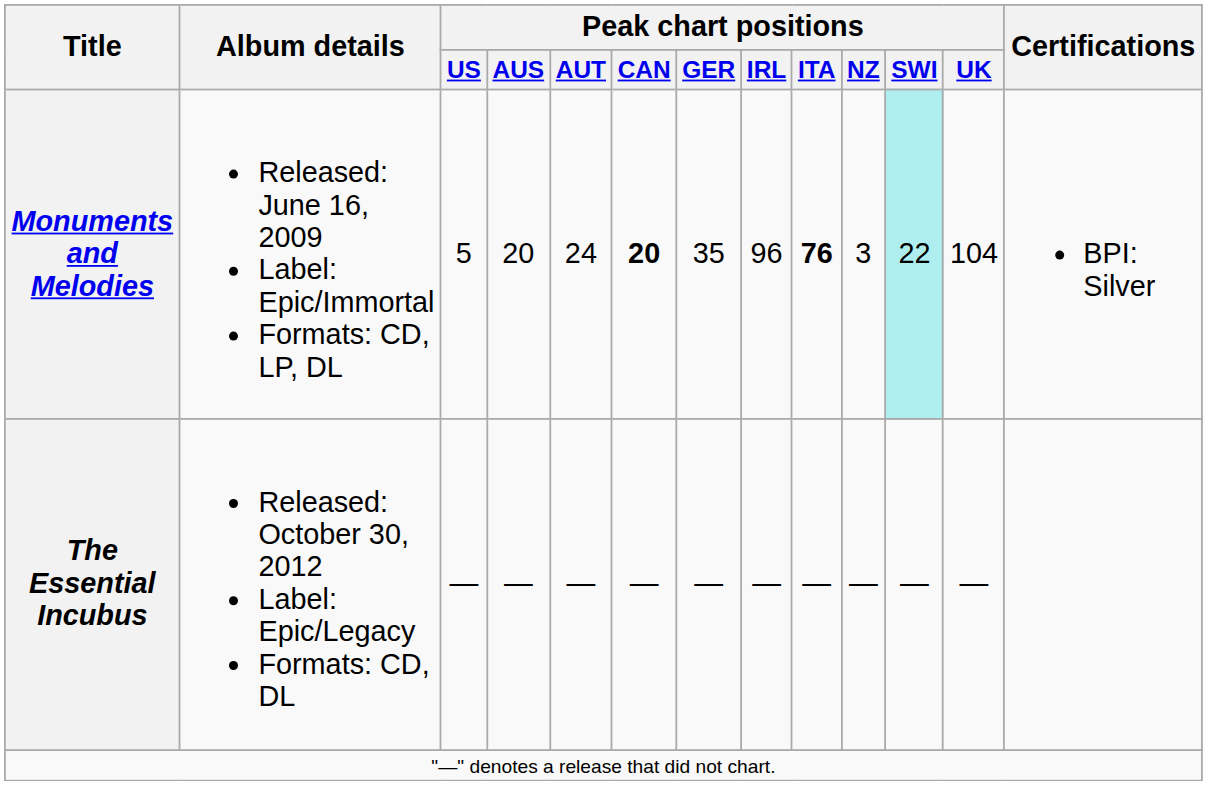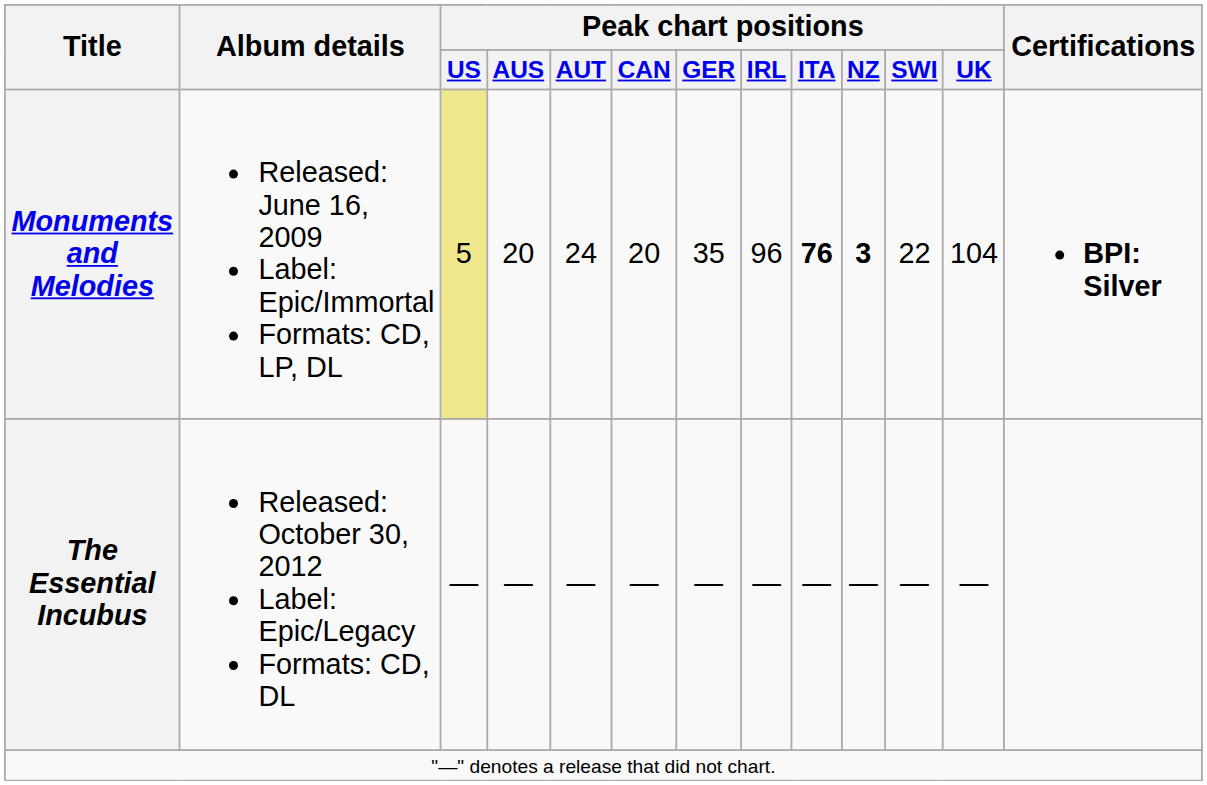(464, 253) no background -> (464, 253) khaki background
(644, 253) bold -> (644, 253) normal
(863, 253) normal -> (863, 253) bold
(914, 253) paleturquoise background -> (914, 253) no background
(1103, 270) normal -> (1103, 270) bold
